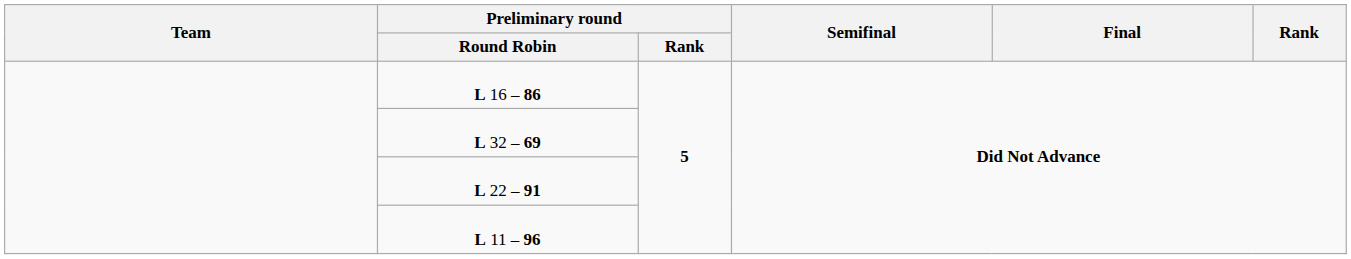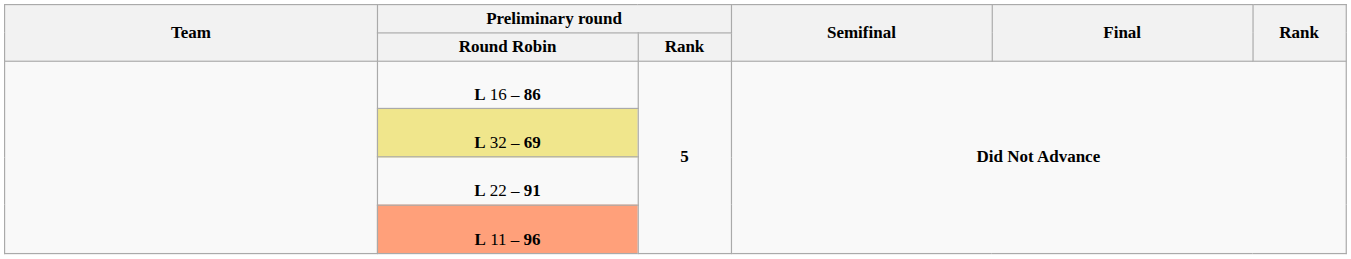(508, 143) no background -> (508, 143) khaki background
(508, 239) no background -> (508, 239) lightsalmon background
